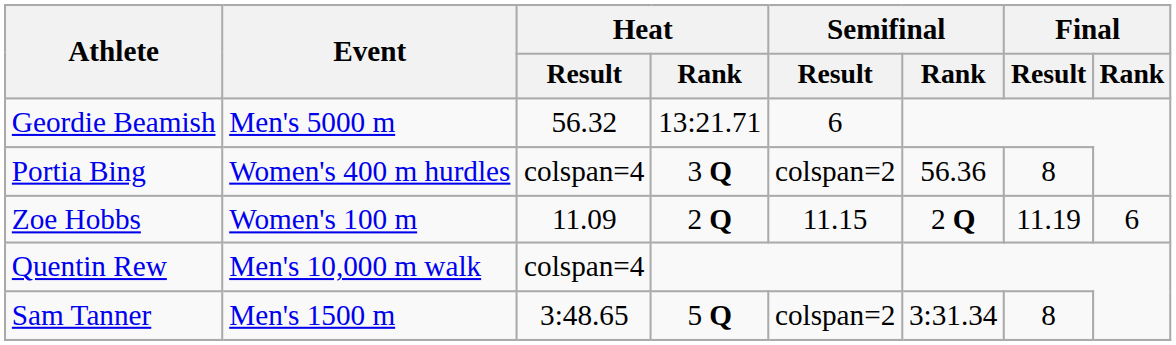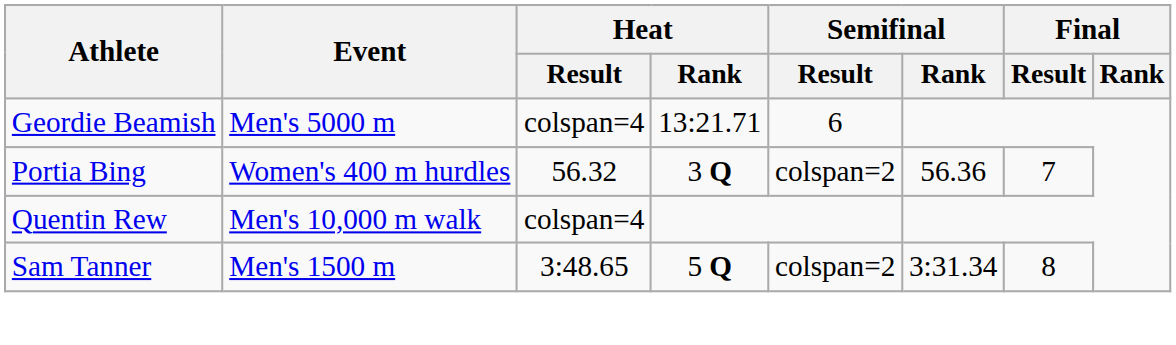(584, 122) 56.32 -> (584, 122) colspan=4
(584, 171) colspan=4 -> (584, 171) 56.32
(1049, 171) 8 -> (1049, 171) 7
- row: (76, 219)
